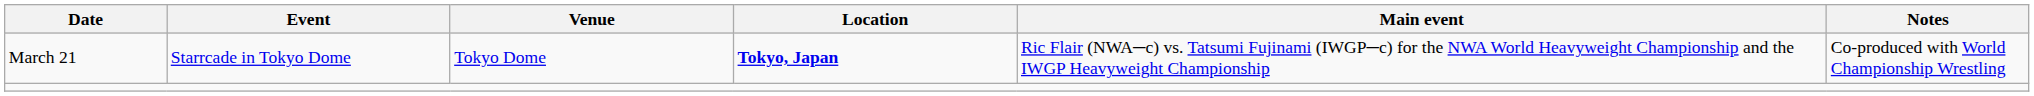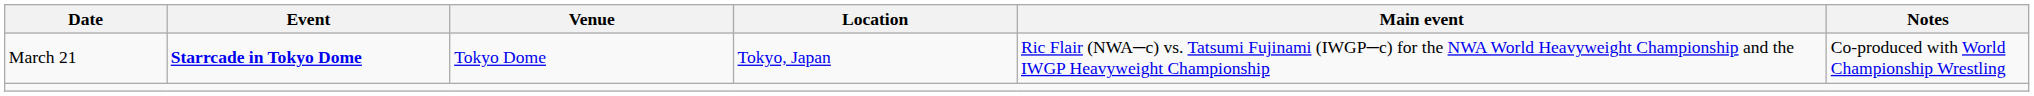(261, 57) normal -> (266, 57) bold
(788, 57) bold -> (784, 57) normal
